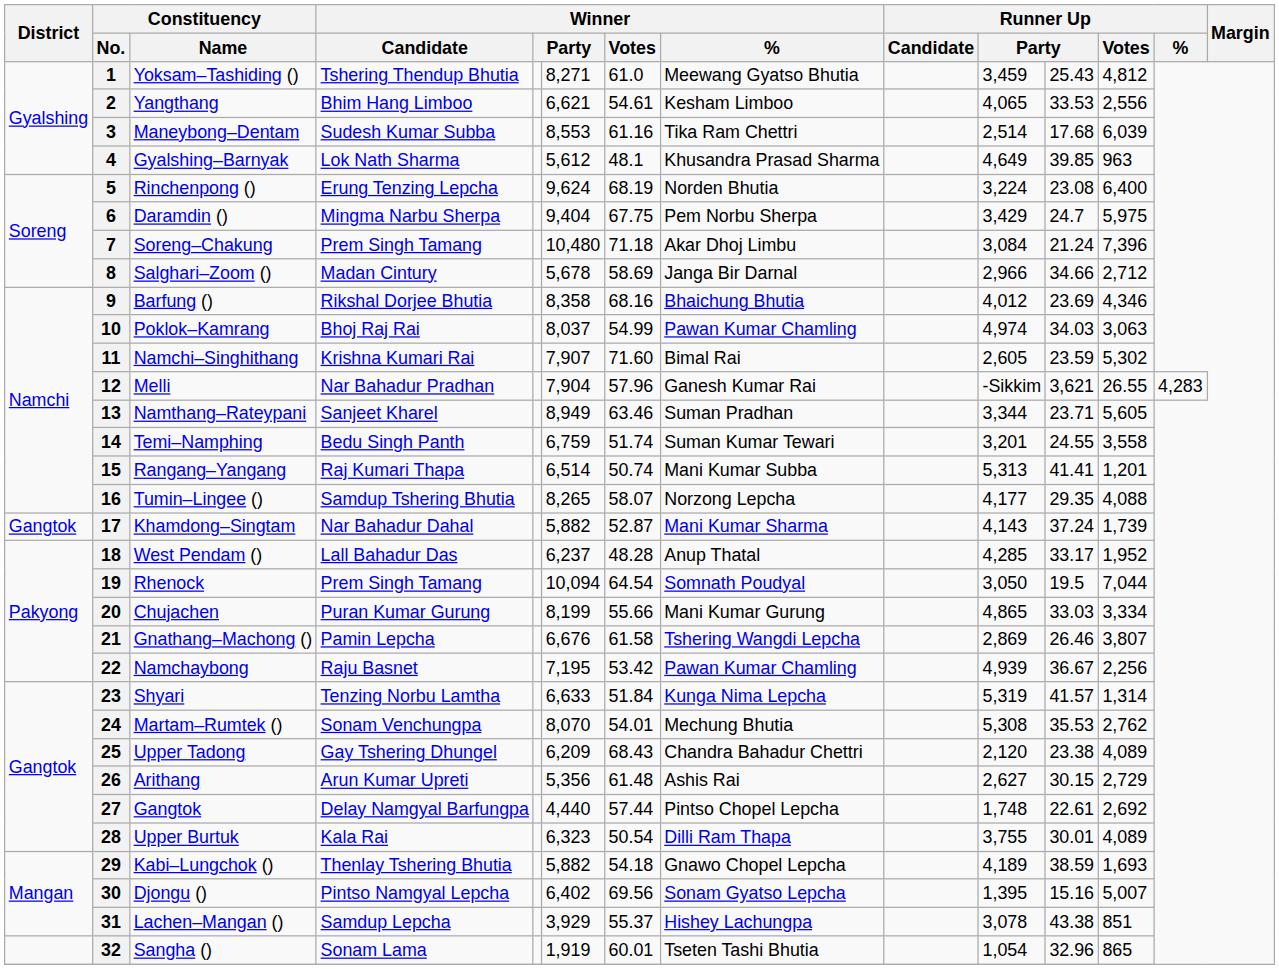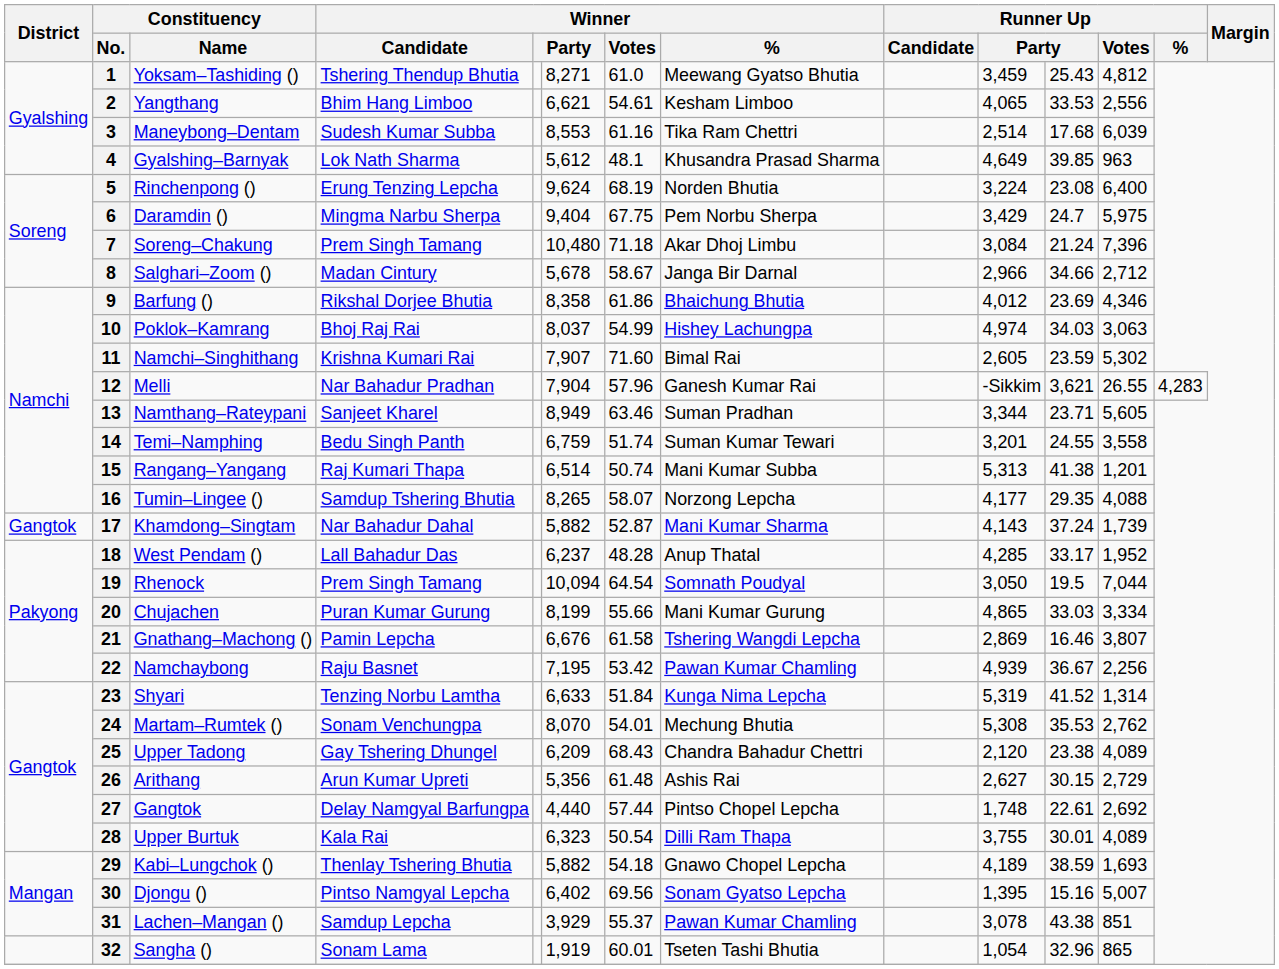(631, 273) 58.69 -> (631, 273) 58.67
(631, 301) 68.16 -> (631, 301) 61.86
(760, 329) Pawan Kumar Chamling -> (738, 329) Hishey Lachungpa
(1072, 470) 41.41 -> (1072, 470) 41.38
(1072, 640) 26.46 -> (1072, 640) 16.46
(1072, 696) 41.57 -> (1072, 696) 41.52
(738, 922) Hishey Lachungpa -> (760, 922) Pawan Kumar Chamling
